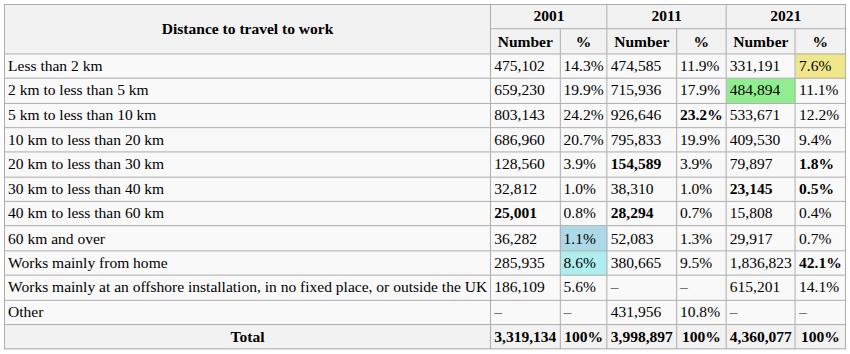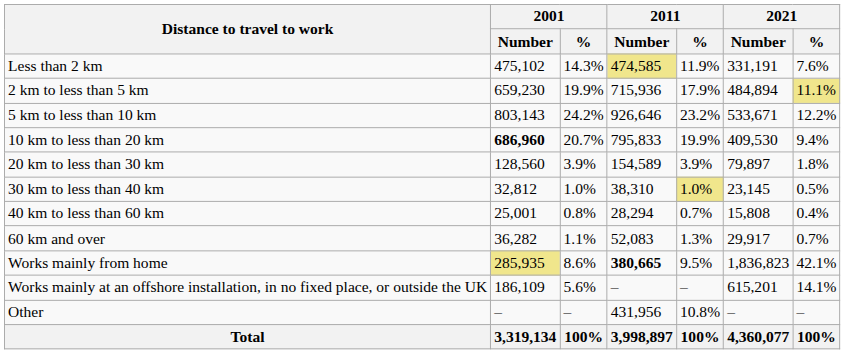(636, 66) no background -> (636, 66) khaki background
(815, 66) khaki background -> (813, 66) no background
(755, 90) lightgreen background -> (752, 90) no background
(819, 90) no background -> (816, 90) khaki background
(701, 115) bold -> (700, 115) normal
(519, 139) normal -> (519, 139) bold
(636, 164) bold -> (636, 164) normal
(816, 164) bold -> (813, 164) normal
(696, 189) no background -> (696, 189) khaki background
(751, 189) bold -> (749, 189) normal
(816, 189) bold -> (813, 189) normal
(516, 213) bold -> (516, 213) normal
(632, 213) bold -> (632, 213) normal
(580, 238) lightblue background -> (580, 238) no background
(519, 262) no background -> (519, 262) khaki background
(580, 262) paleturquoise background -> (580, 262) no background
(636, 262) normal -> (636, 262) bold
(820, 262) bold -> (816, 262) normal
